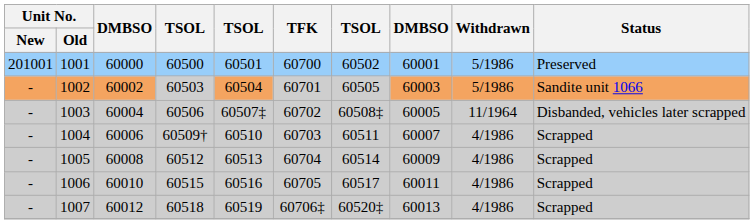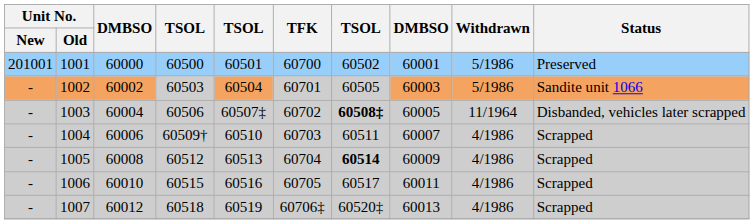(361, 111) normal -> (361, 111) bold
(361, 159) normal -> (361, 159) bold
